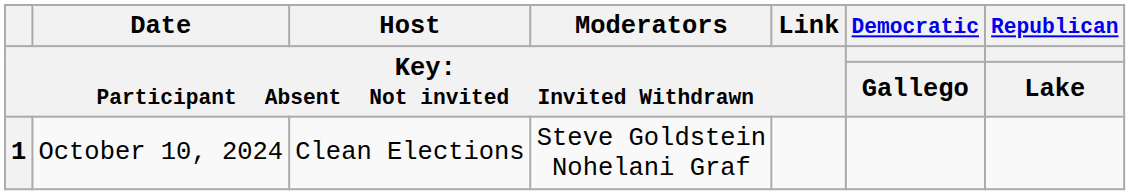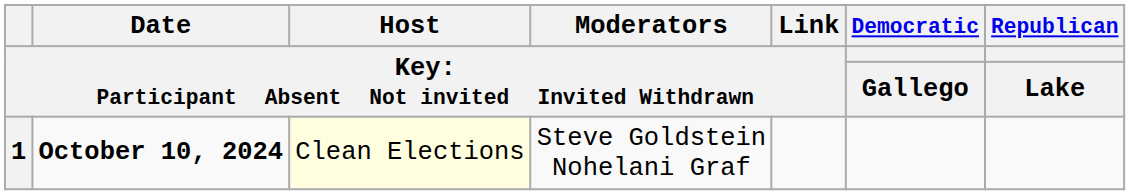(161, 153) normal -> (161, 153) bold
(410, 153) no background -> (410, 153) lightyellow background
